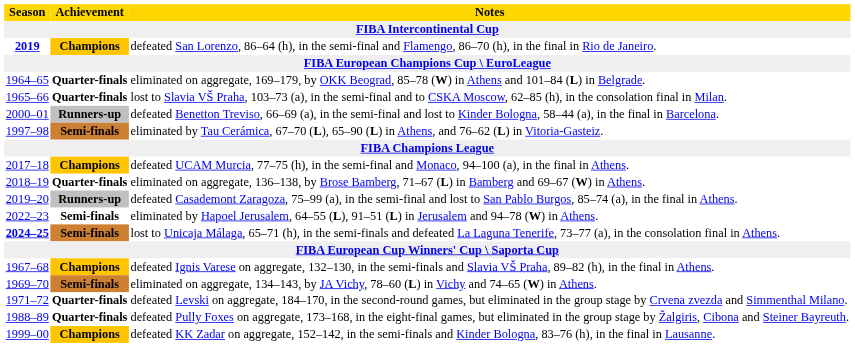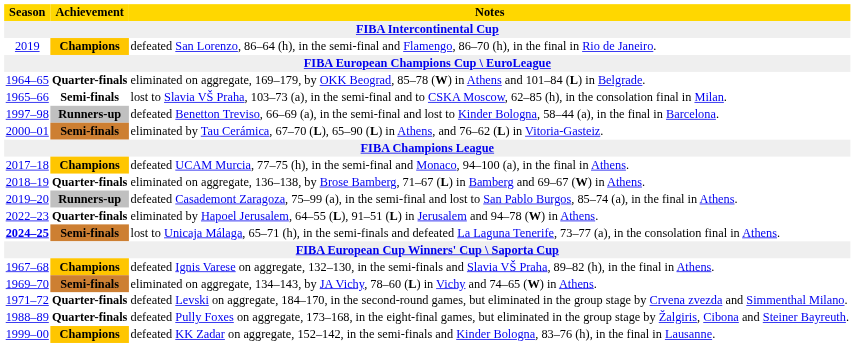(27, 46) bold -> (27, 46) normal
(90, 97) Quarter-finals -> (90, 97) Semi-finals
(27, 114) 2000–01 -> (27, 114) 1997–98
(27, 131) 1997–98 -> (27, 131) 2000–01
(90, 216) Semi-finals -> (90, 216) Quarter-finals
